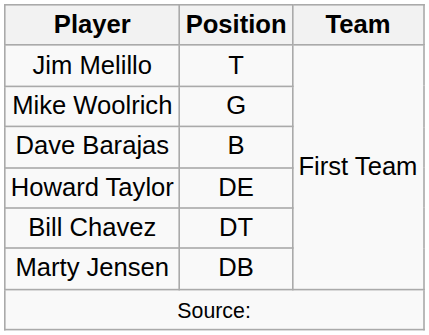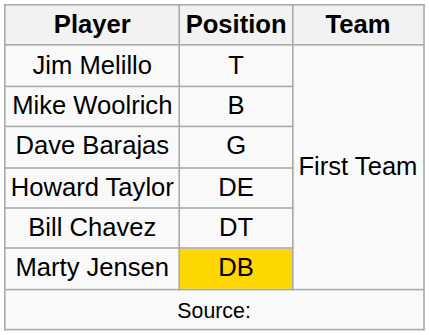(236, 106) G -> (236, 106) B
(236, 146) B -> (236, 146) G
(236, 268) no background -> (236, 268) gold background
